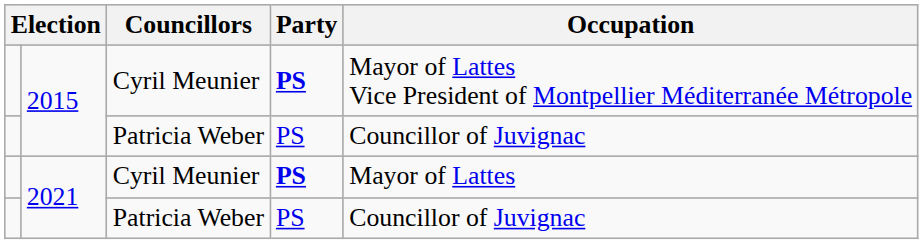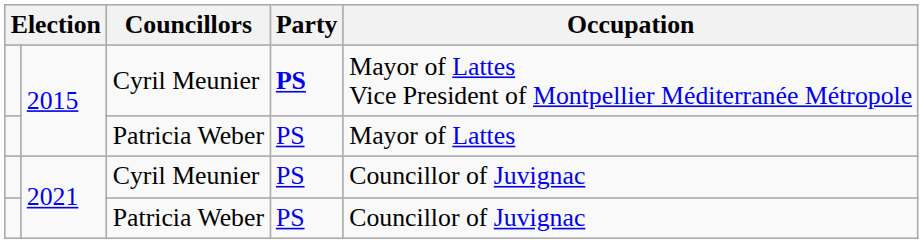(467, 135) Councillor of Juvignac -> (432, 135) Mayor of Lattes
(291, 176) bold -> (290, 176) normal
(432, 176) Mayor of Lattes -> (467, 176) Councillor of Juvignac
